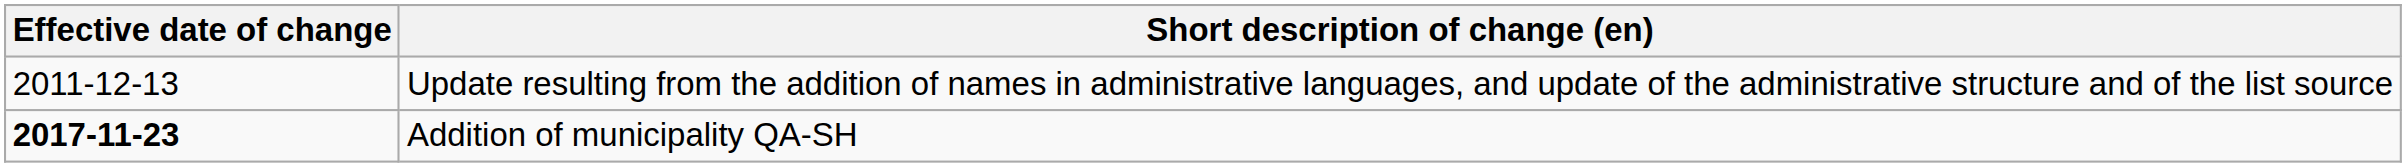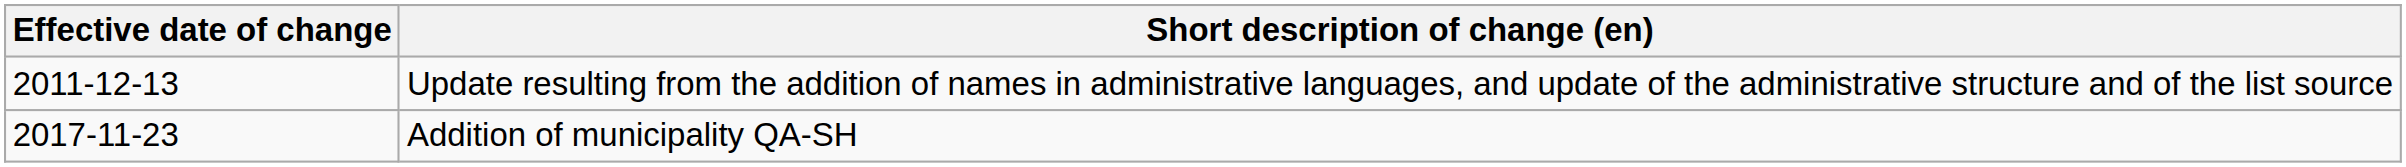(96, 135) bold -> (96, 135) normal
